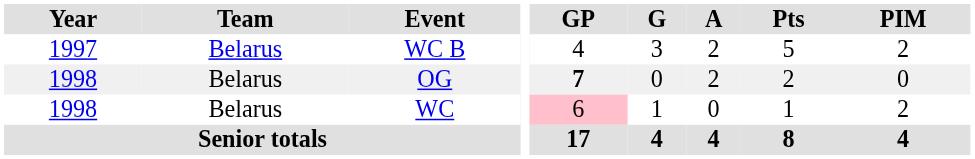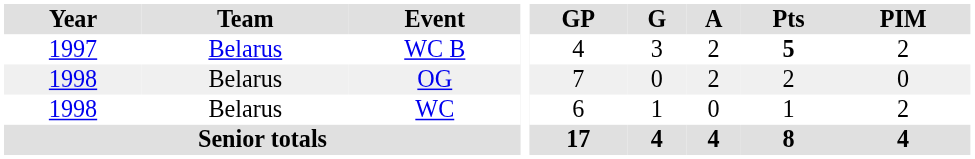(789, 49) normal -> (789, 49) bold
(578, 79) bold -> (578, 79) normal
(578, 109) pink background -> (578, 109) no background
